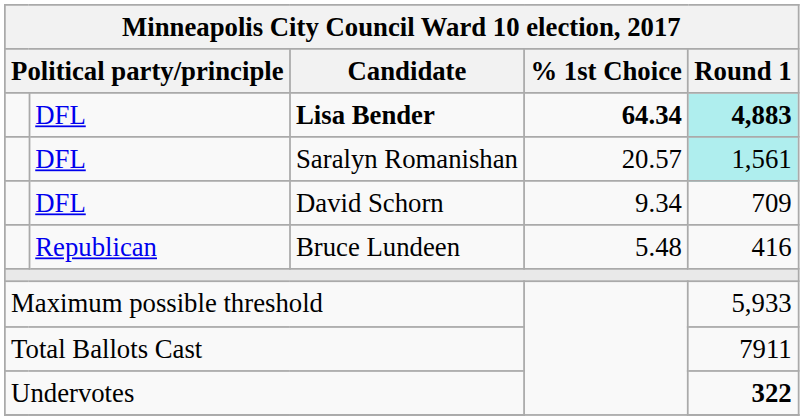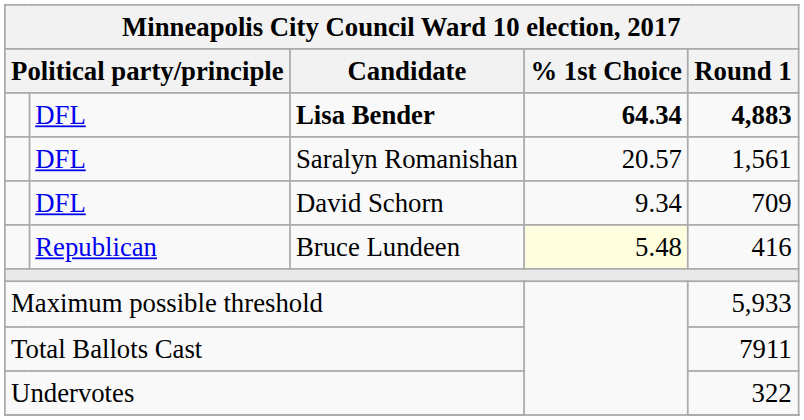(762, 114) paleturquoise background -> (762, 114) no background
(762, 159) paleturquoise background -> (762, 159) no background
(658, 247) no background -> (658, 247) lightyellow background
(772, 392) bold -> (772, 392) normal
